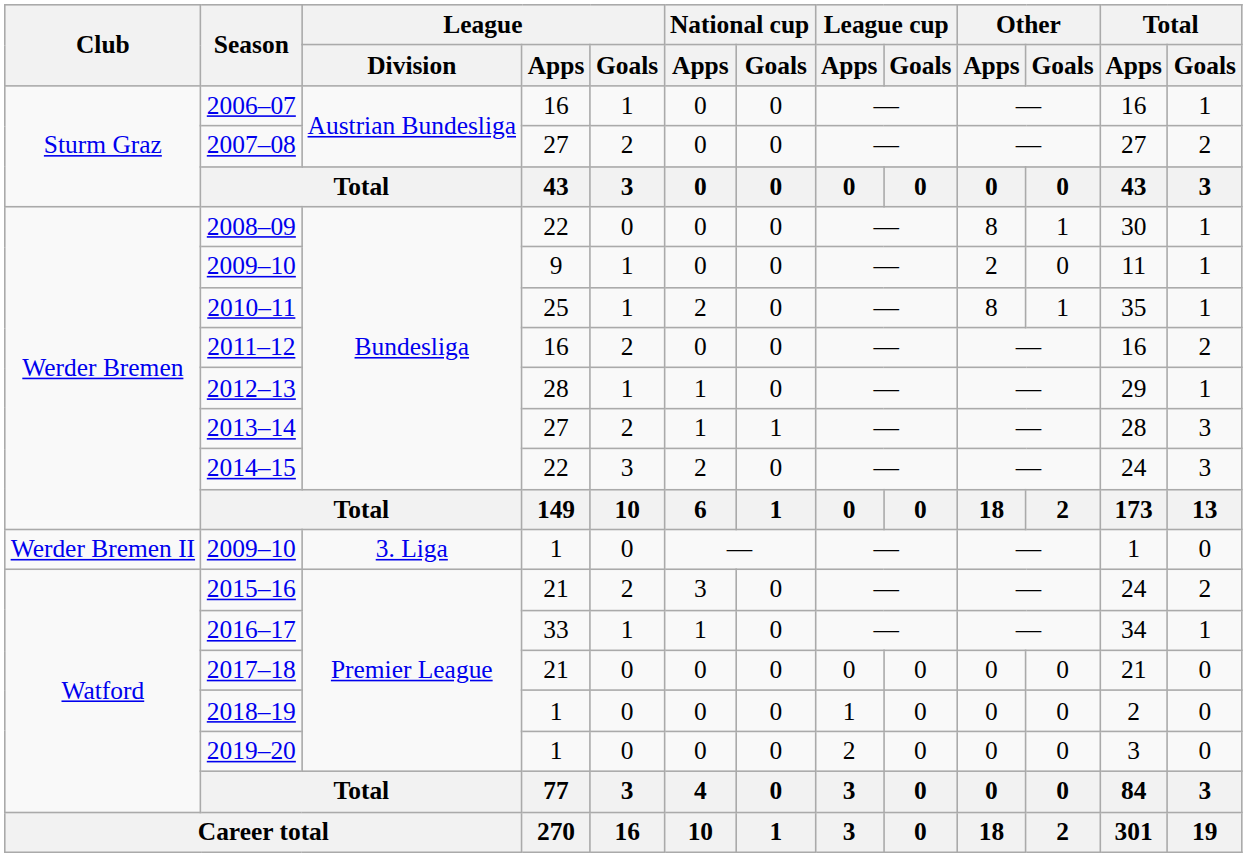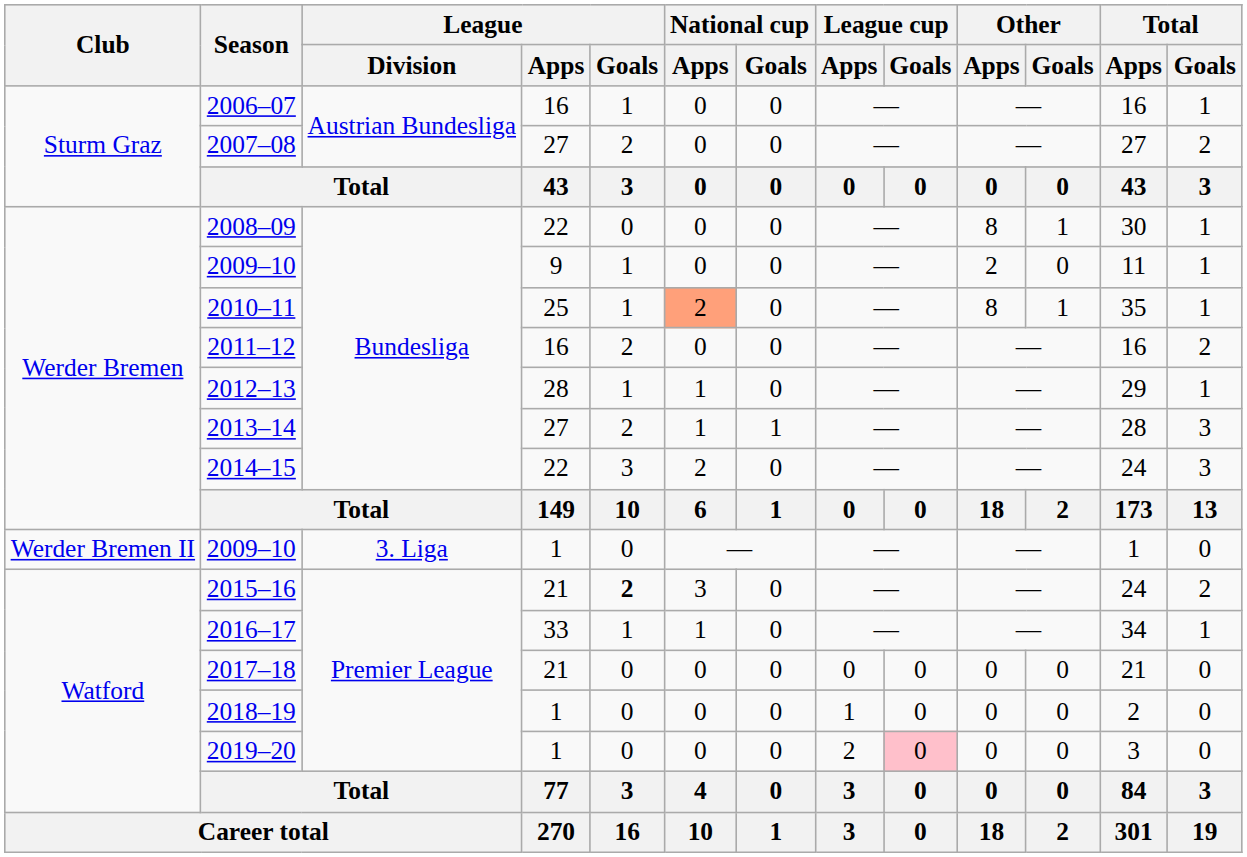(700, 307) no background -> (700, 307) lightsalmon background
(627, 589) normal -> (627, 589) bold
(920, 750) no background -> (920, 750) pink background
